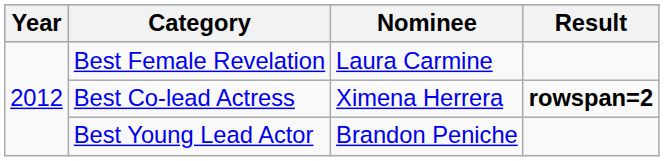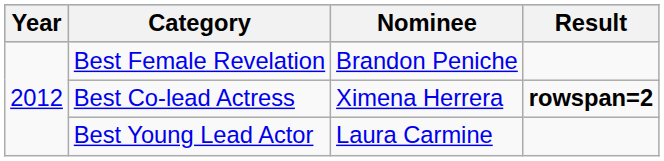(414, 60) Laura Carmine -> (427, 60) Brandon Peniche
(427, 135) Brandon Peniche -> (414, 135) Laura Carmine
